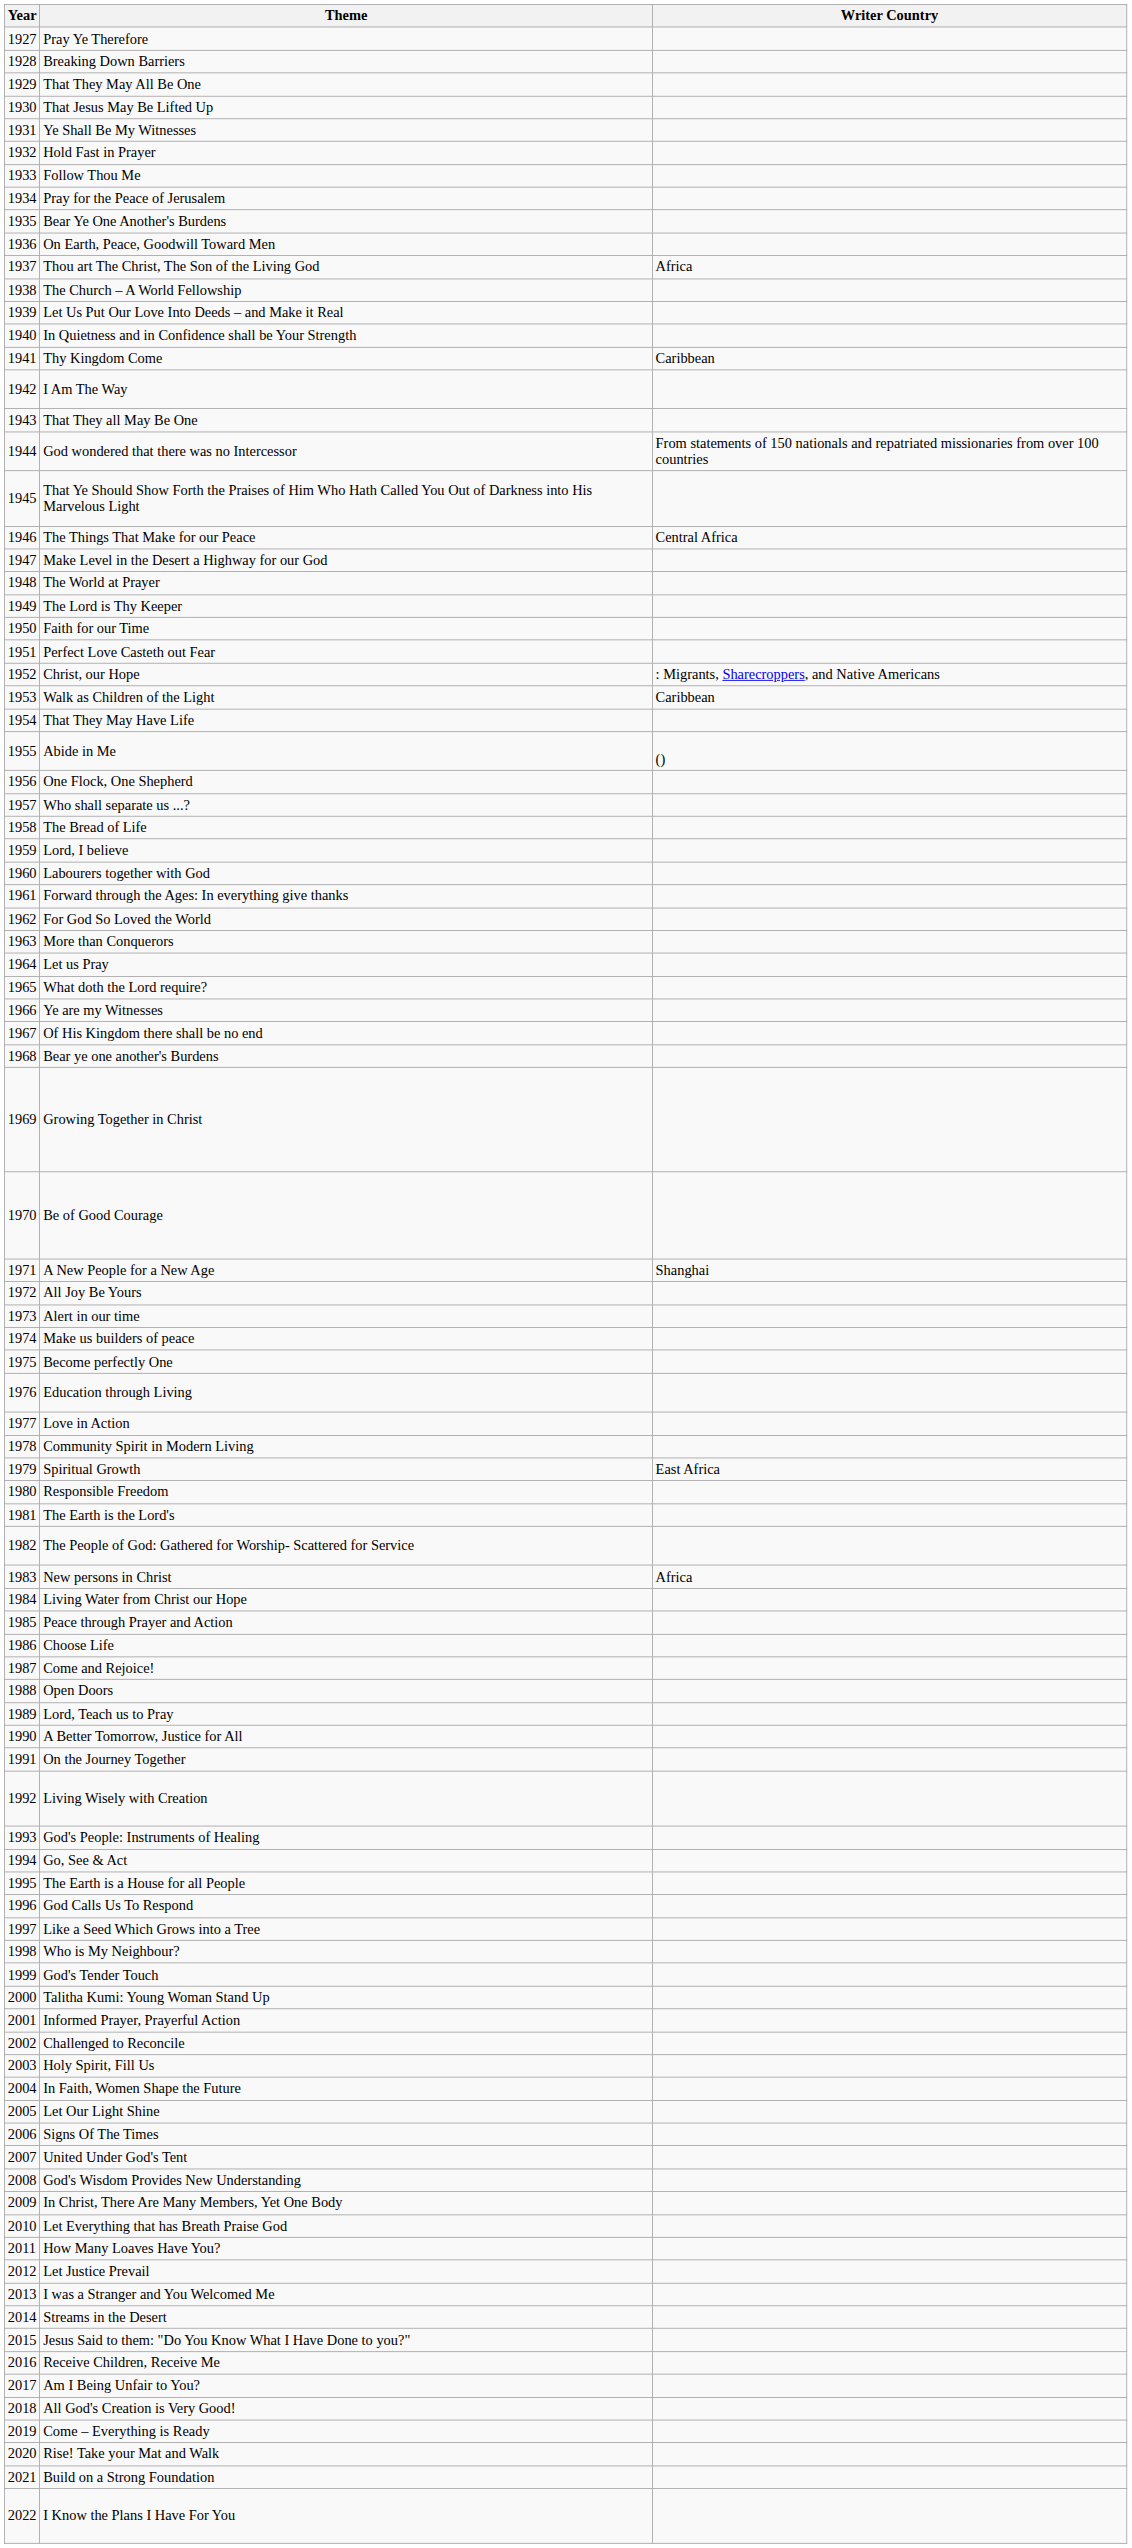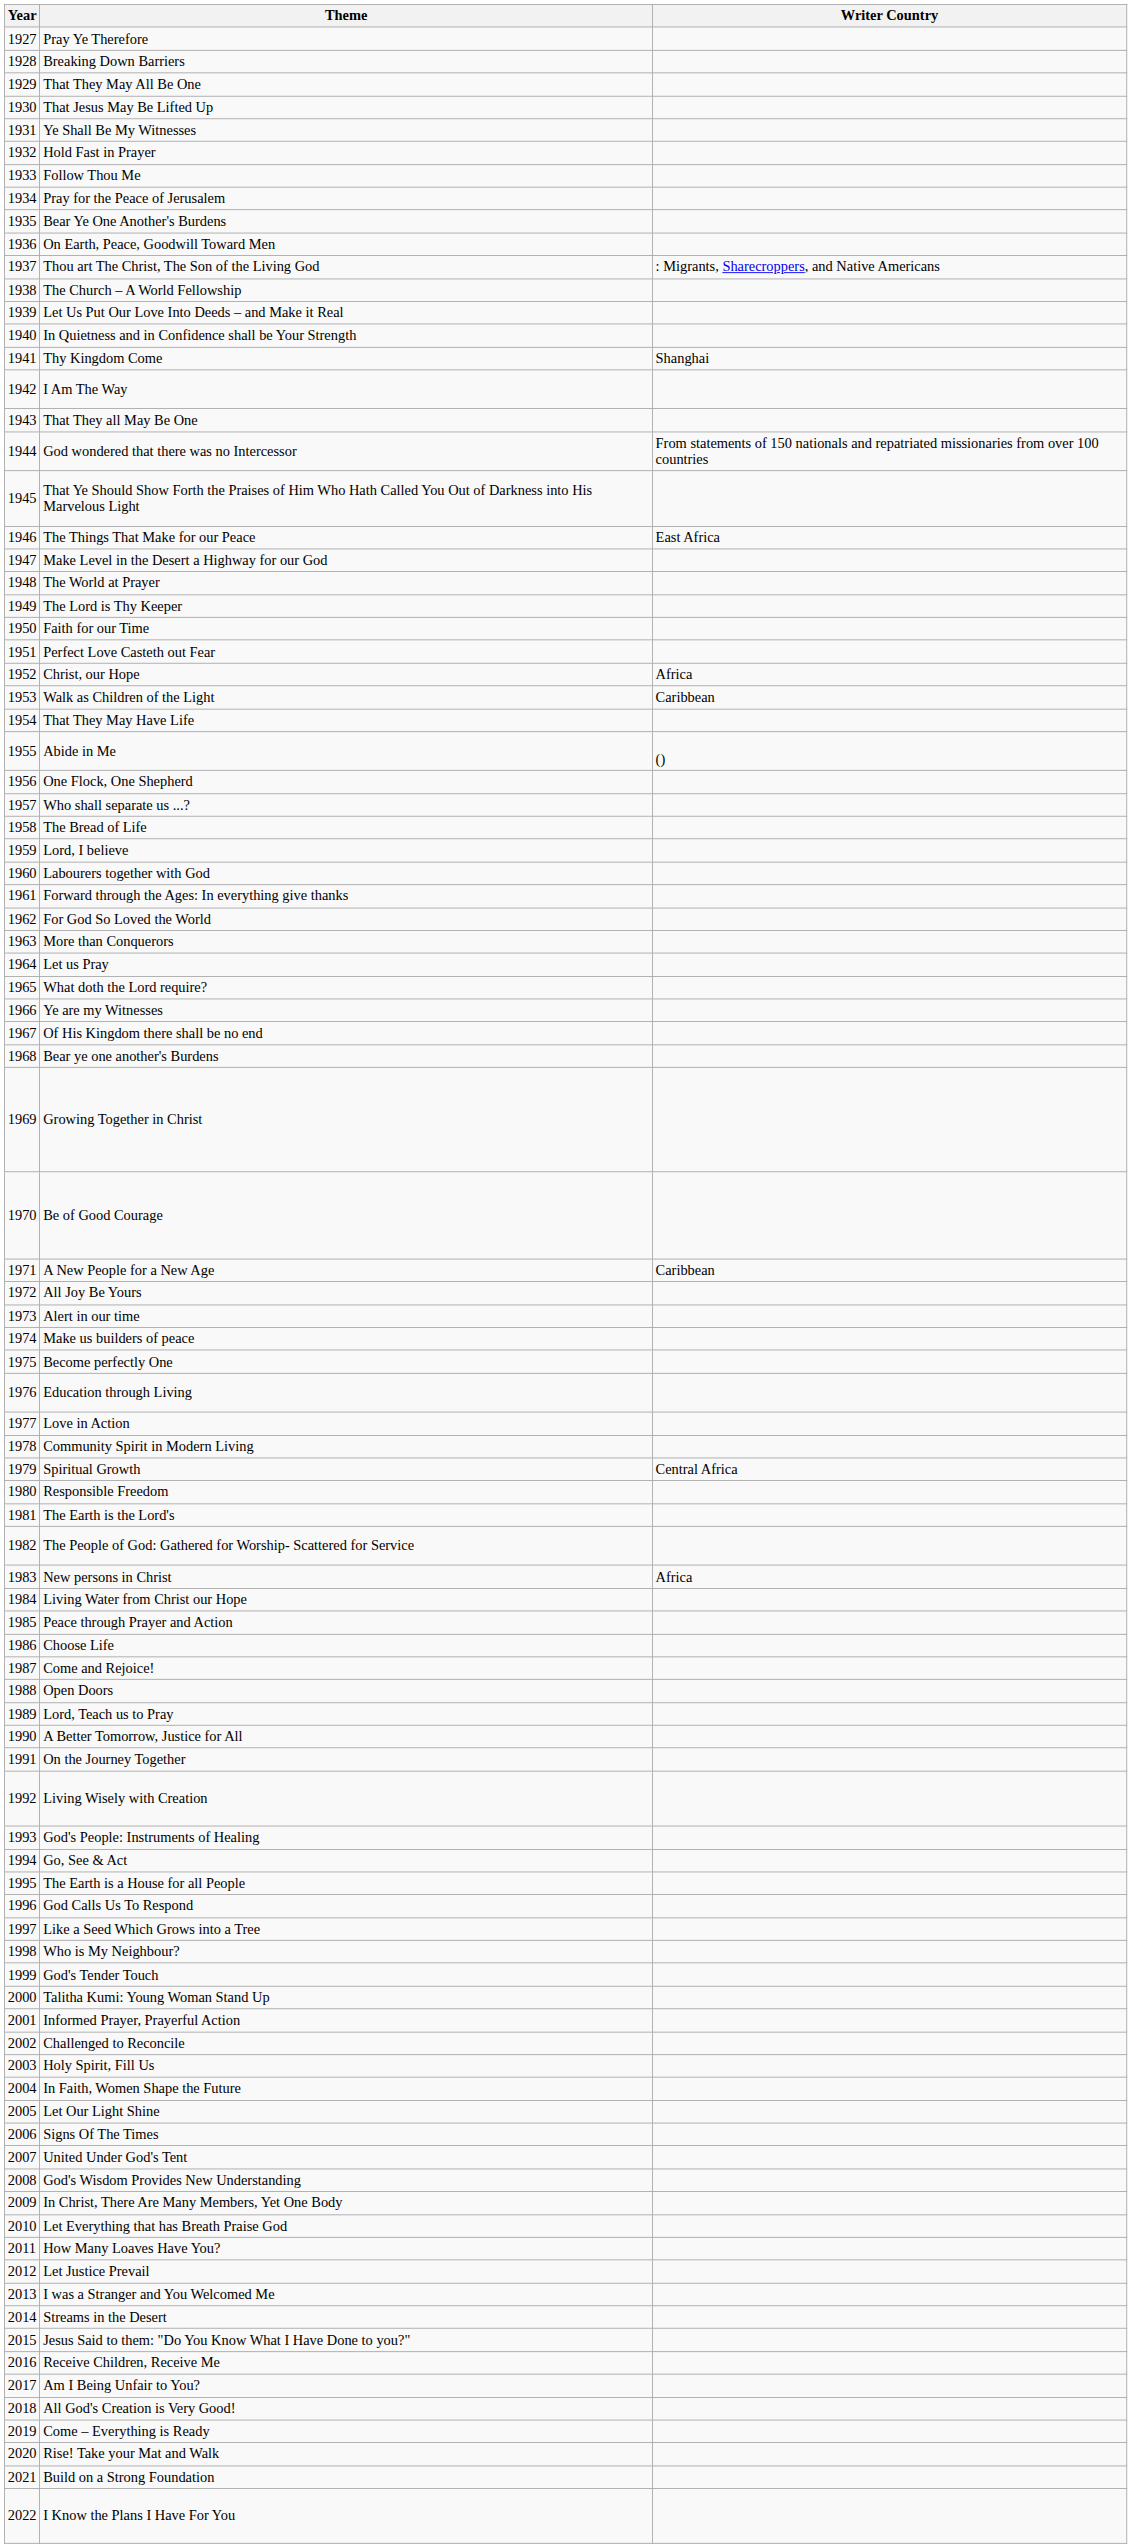(674, 267) Africa -> (798, 267) : Migrants, Sharecroppers, and Native Americans
(685, 358) Caribbean -> (682, 358) Shanghai
(697, 537) Central Africa -> (688, 537) East Africa
(798, 674) : Migrants, Sharecroppers, and Native Americans -> (674, 674) Africa
(682, 1270) Shanghai -> (685, 1270) Caribbean
(688, 1469) East Africa -> (697, 1469) Central Africa
